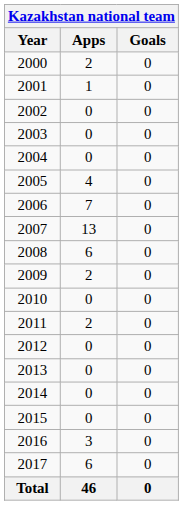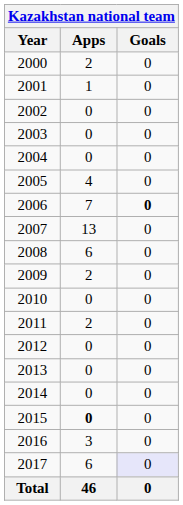(148, 205) normal -> (148, 205) bold
(89, 417) normal -> (89, 417) bold
(148, 464) no background -> (148, 464) lavender background
